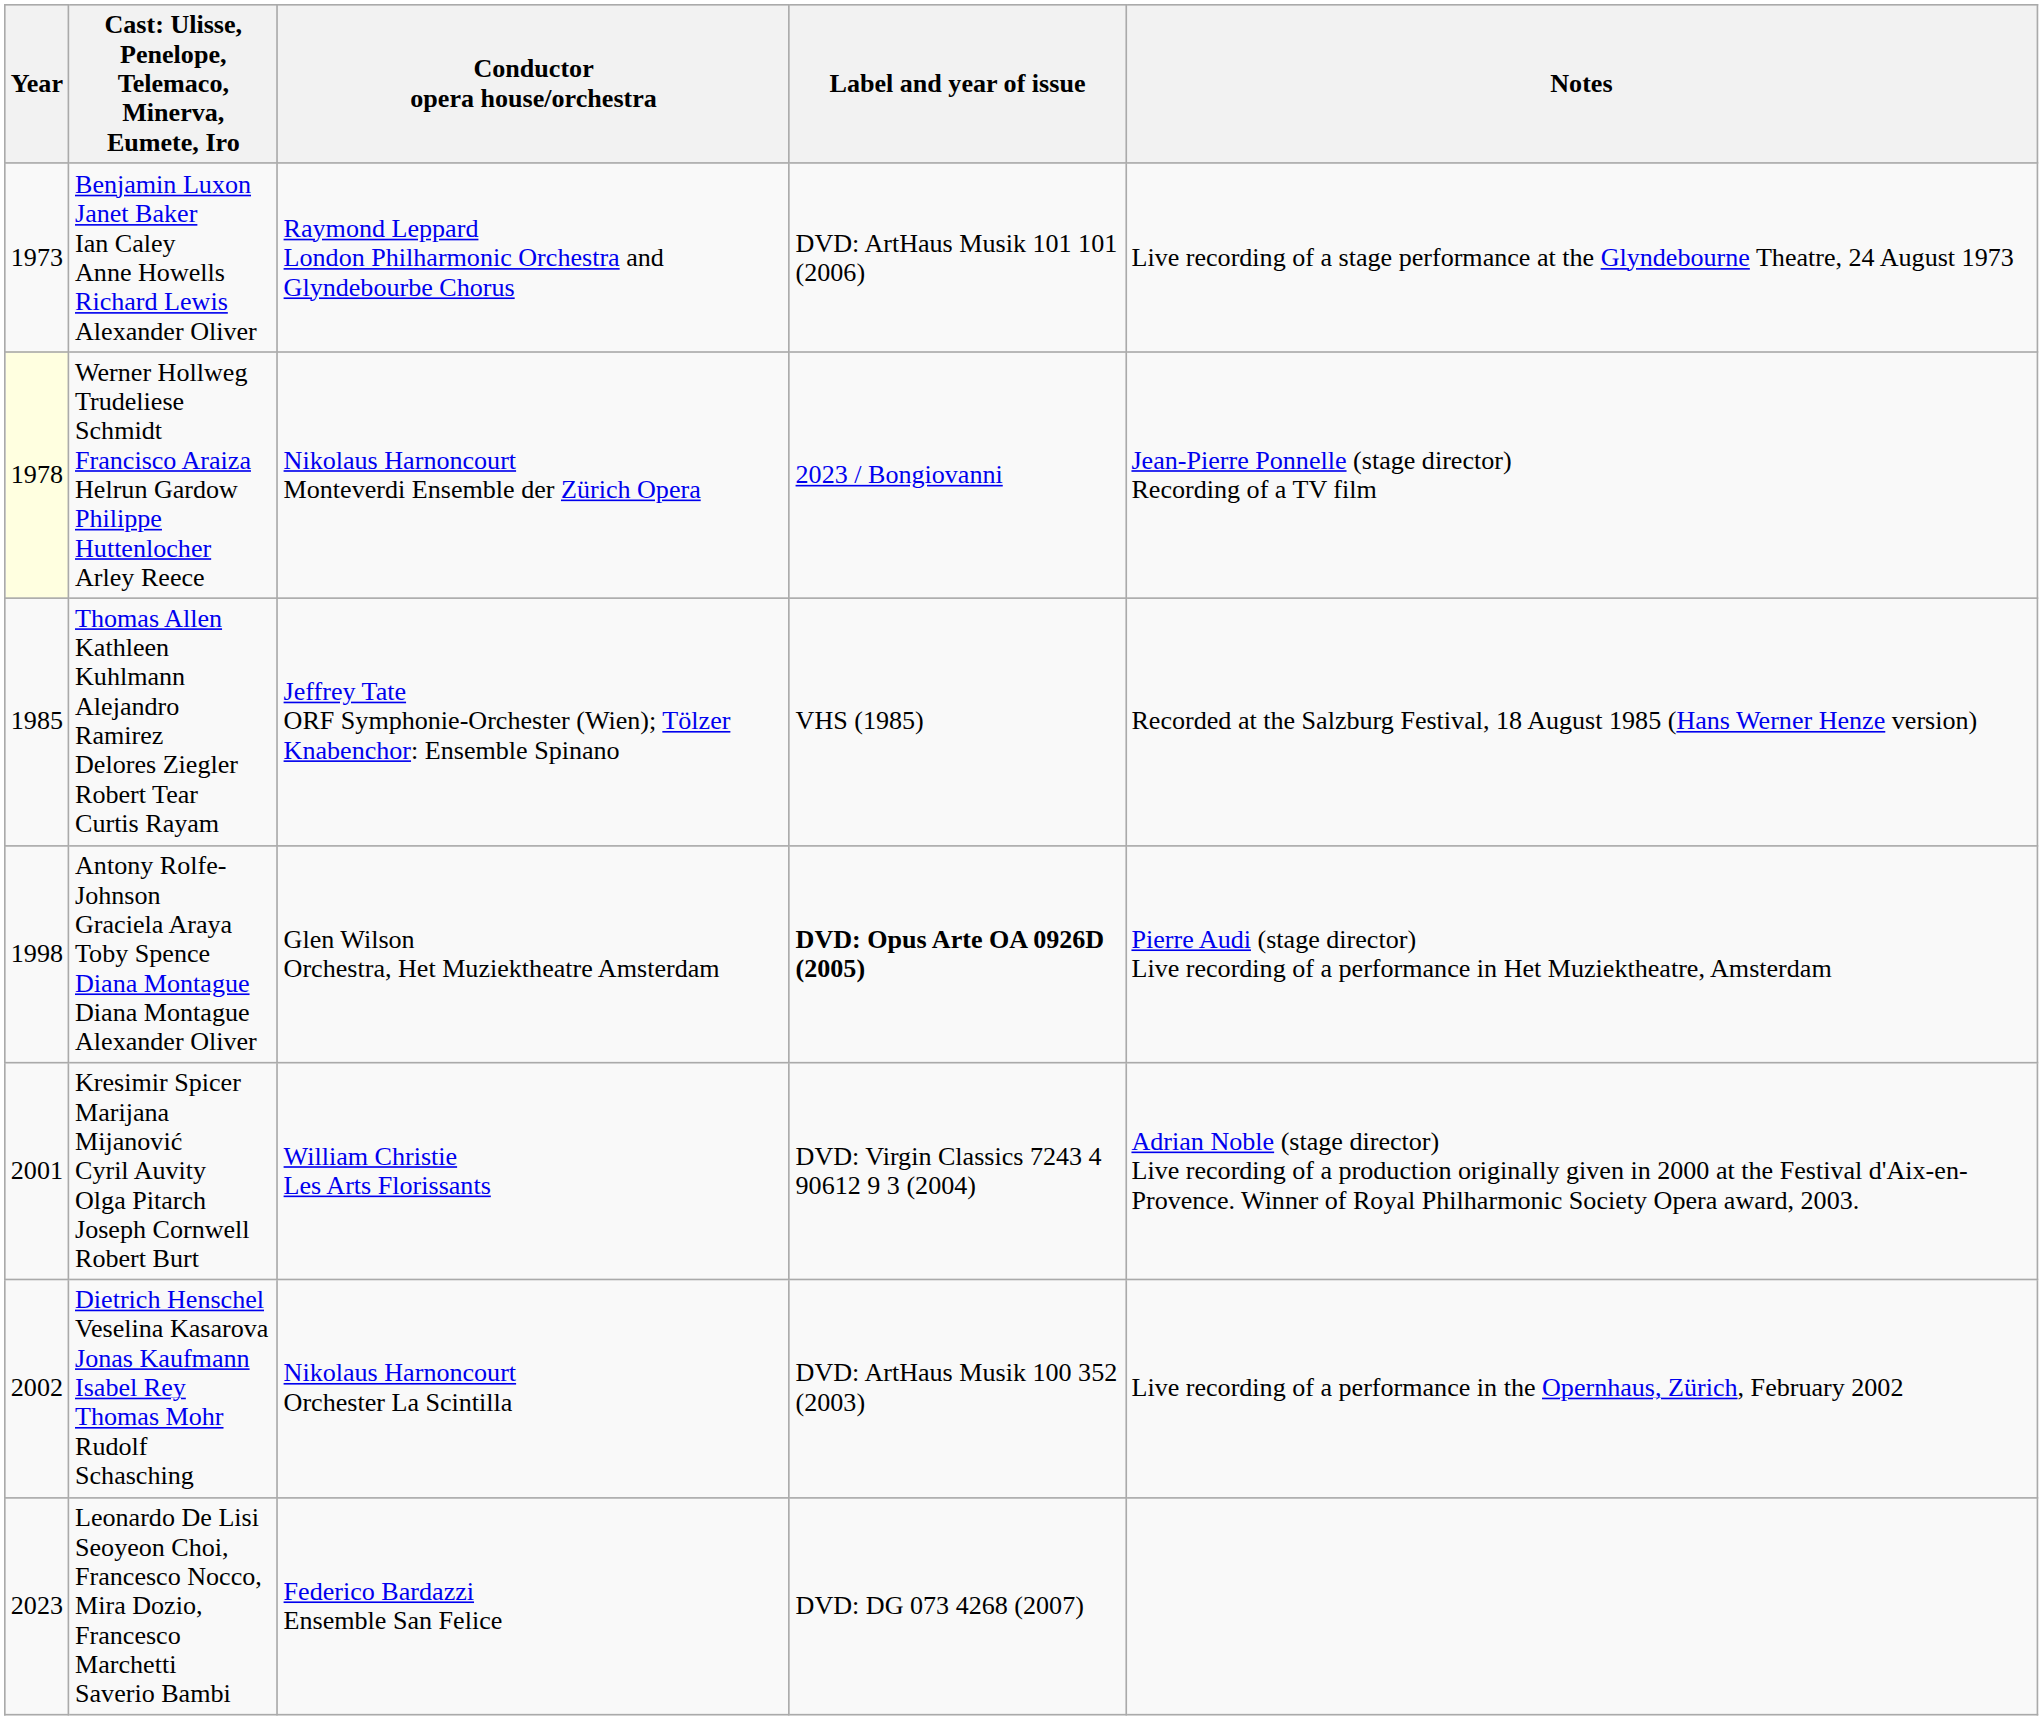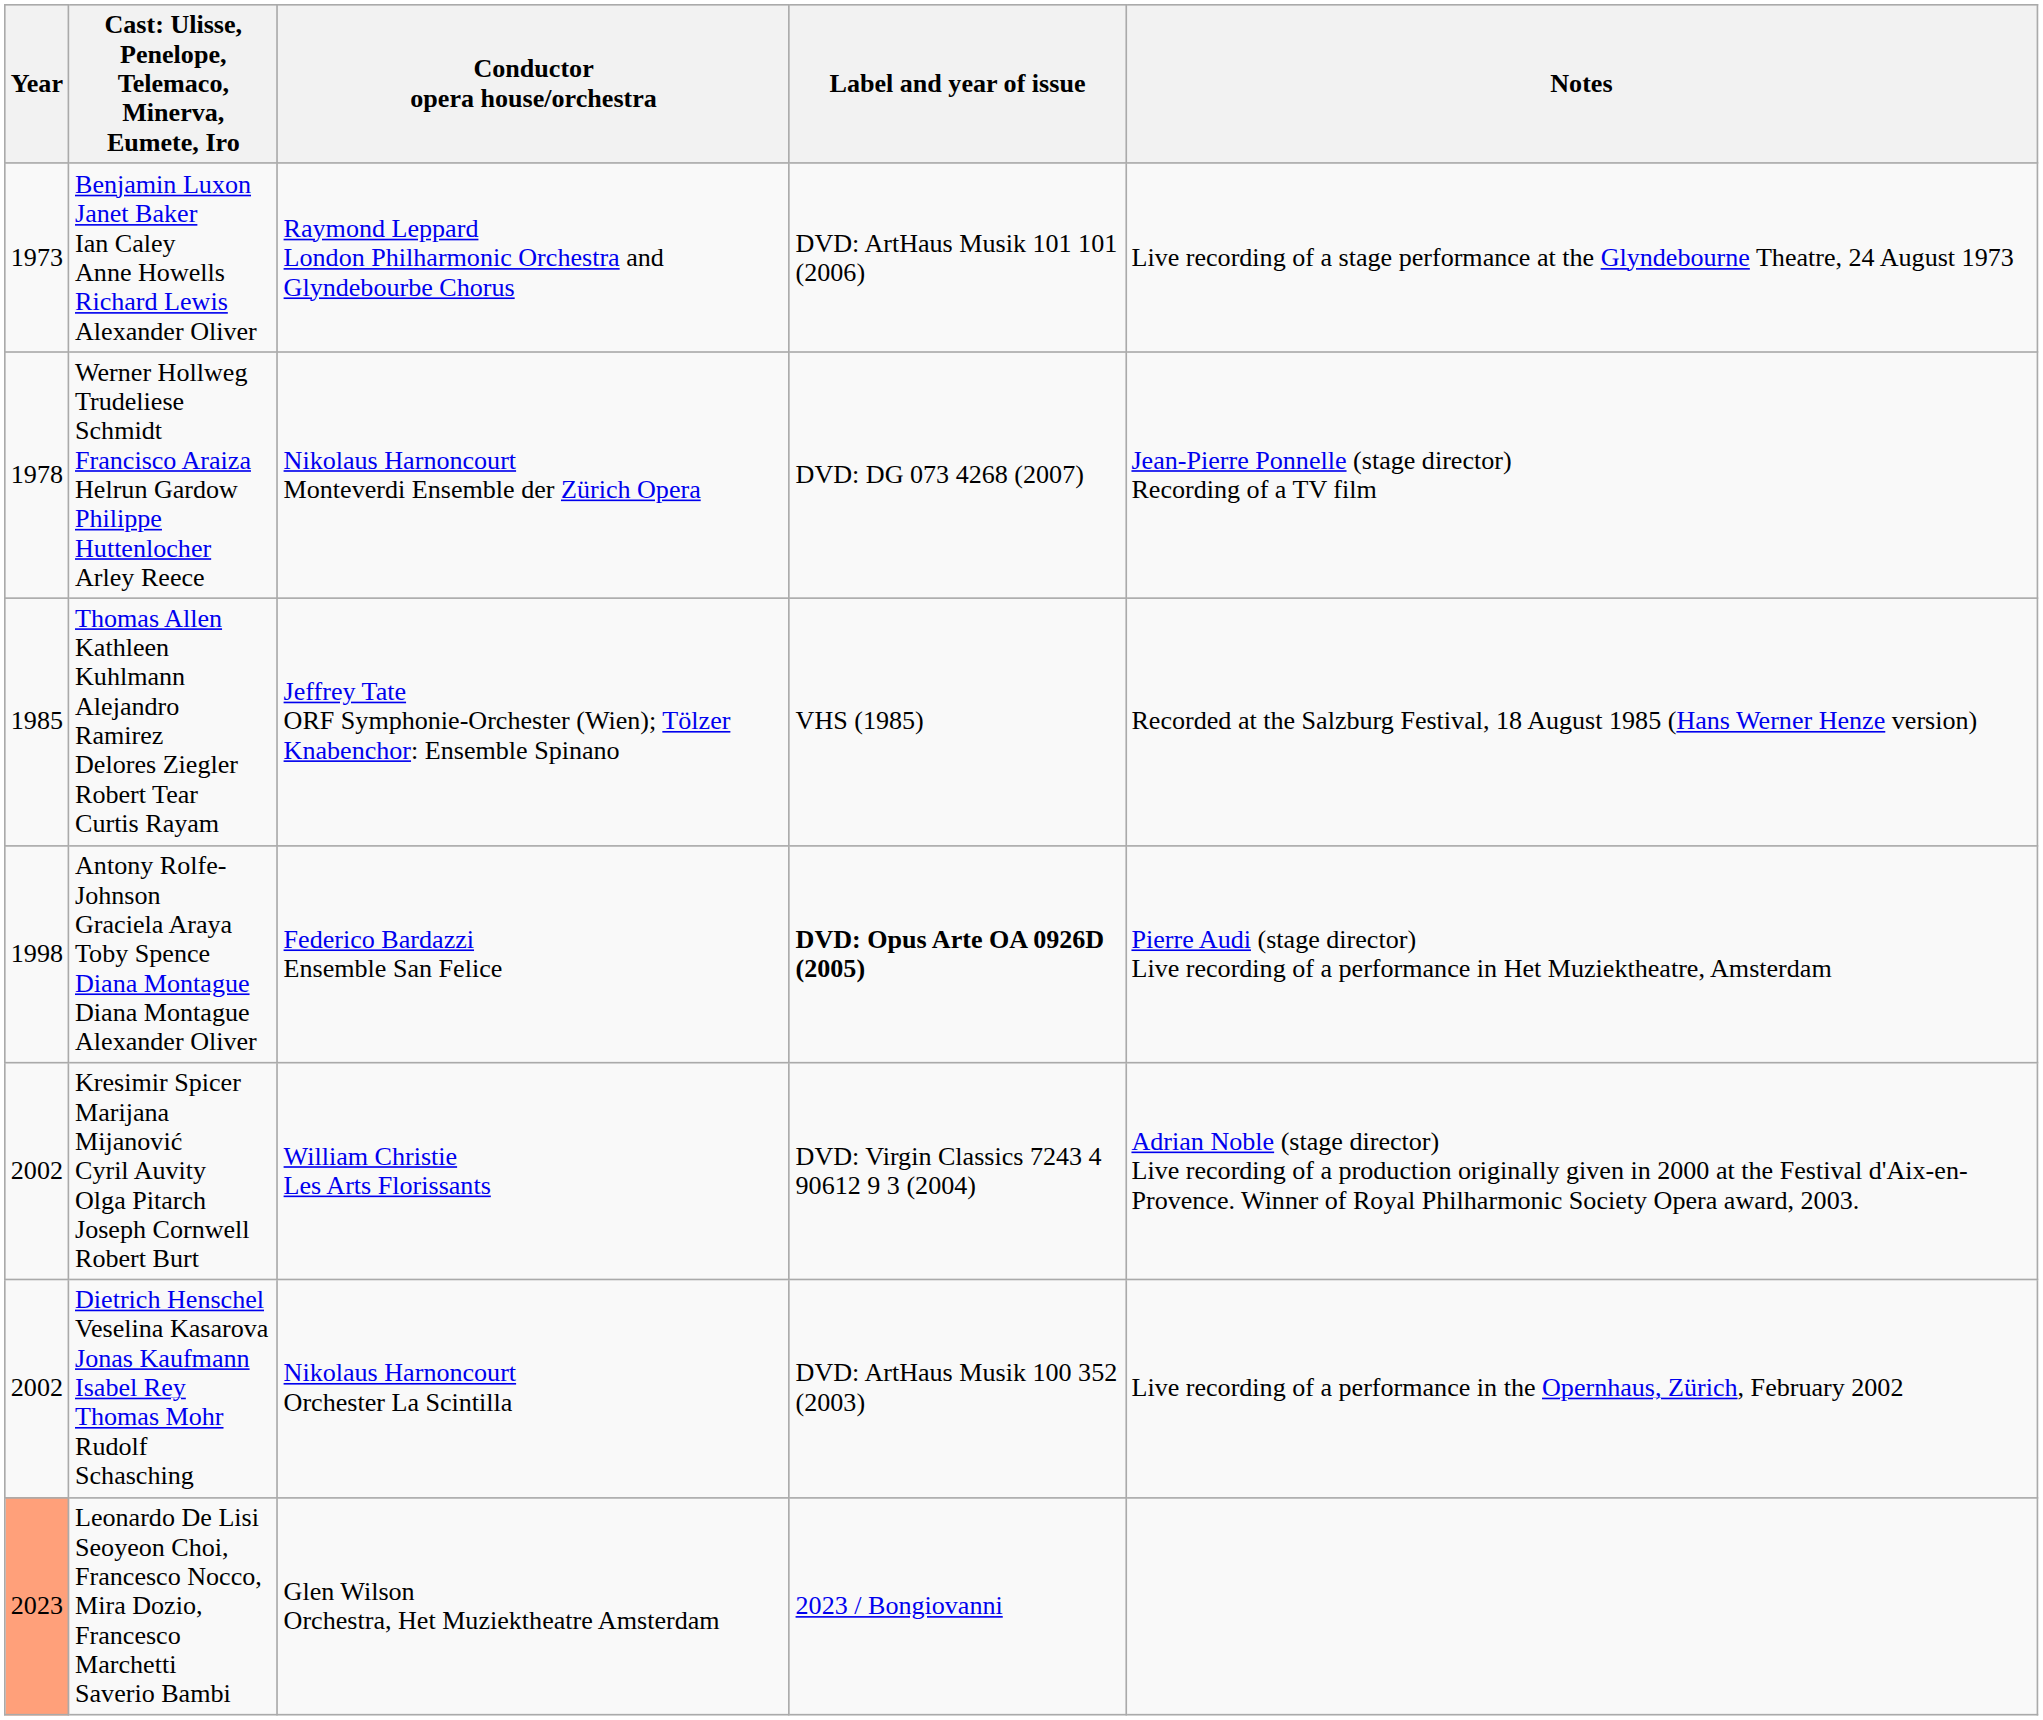(37, 474) lightyellow background -> (37, 474) no background
(899, 474) 2023 / Bongiovanni -> (940, 474) DVD: DG 073 4268 (2007)
(502, 953) Glen Wilson Orchestra, Het Muziektheatre Amsterdam -> (393, 953) Federico Bardazzi Ensemble San Felice
(37, 1170) 2001 -> (37, 1170) 2002
(37, 1605) no background -> (37, 1605) lightsalmon background
(393, 1605) Federico Bardazzi Ensemble San Felice -> (502, 1605) Glen Wilson Orchestra, Het Muziektheatre Amsterdam
(940, 1605) DVD: DG 073 4268 (2007) -> (899, 1605) 2023 / Bongiovanni
